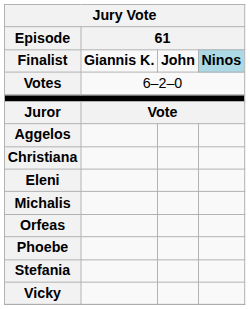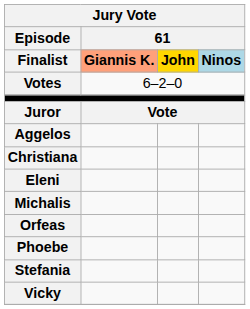(119, 60) no background -> (119, 60) lightsalmon background
(178, 60) no background -> (178, 60) gold background
